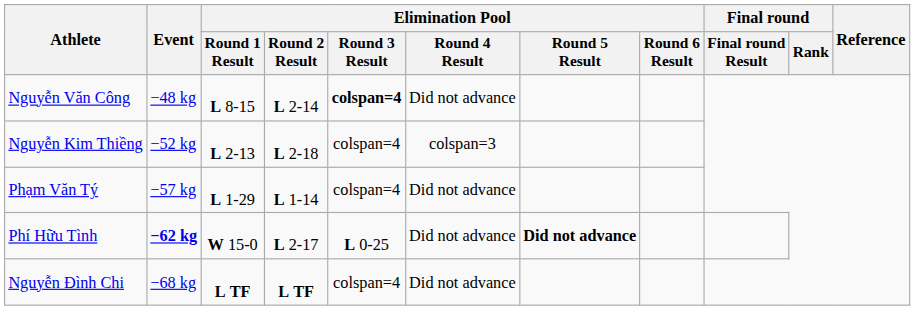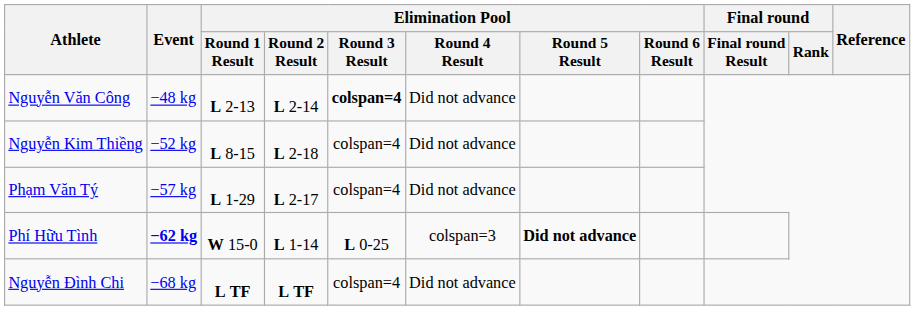(233, 107) L 8-15 -> (233, 107) L 2-13
(233, 153) L 2-13 -> (233, 153) L 8-15
(462, 144) colspan=3 -> (462, 144) Did not advance
(296, 199) L 1-14 -> (296, 199) L 2-17
(296, 245) L 2-17 -> (296, 245) L 1-14
(462, 236) Did not advance -> (462, 236) colspan=3
